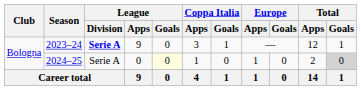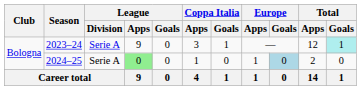(105, 45) bold -> (105, 45) normal
(341, 45) no background -> (341, 45) paleturquoise background
(139, 61) no background -> (139, 61) lightgreen background
(167, 61) lightyellow background -> (167, 61) no background
(284, 61) no background -> (284, 61) lightblue background
(341, 61) lightgrey background -> (341, 61) no background
